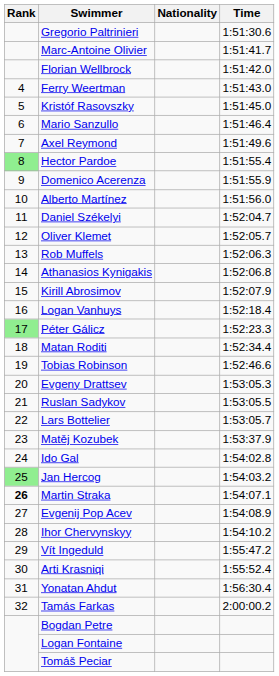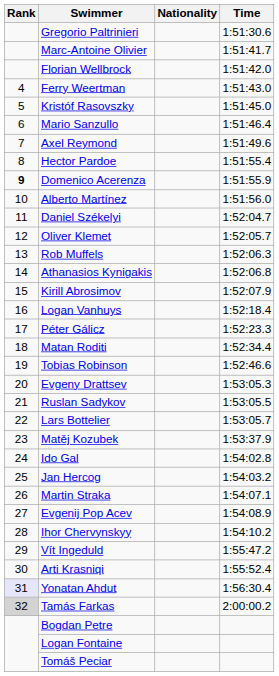(21, 161) lightgreen background -> (21, 161) no background
(21, 180) normal -> (21, 180) bold
(21, 328) lightgreen background -> (21, 328) no background
(21, 476) lightgreen background -> (21, 476) no background
(21, 495) bold -> (21, 495) normal
(21, 587) no background -> (21, 587) lavender background
(21, 606) no background -> (21, 606) lightgrey background
